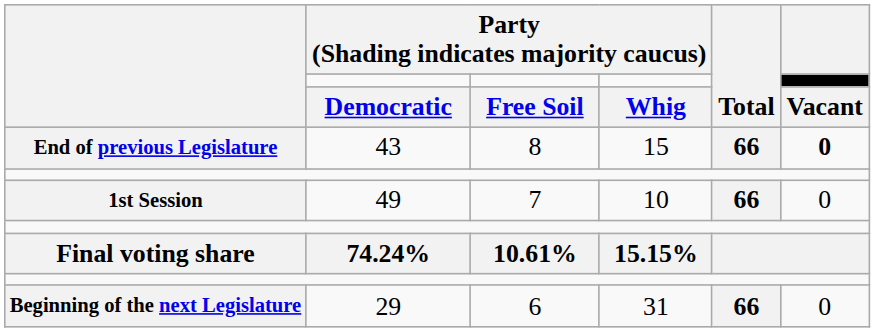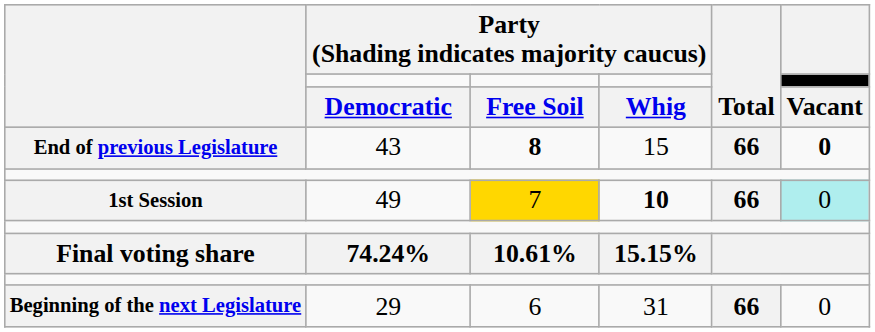(535, 147) normal -> (535, 147) bold
(535, 200) no background -> (535, 200) gold background
(656, 200) normal -> (656, 200) bold
(825, 200) no background -> (825, 200) paleturquoise background
